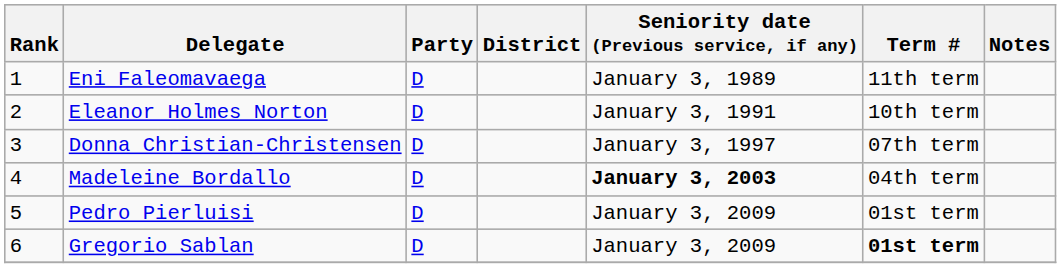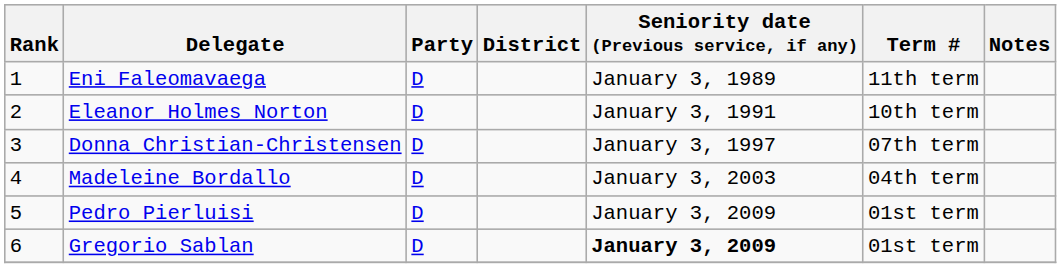(684, 179) bold -> (684, 179) normal
(684, 246) normal -> (684, 246) bold
(923, 246) bold -> (923, 246) normal
